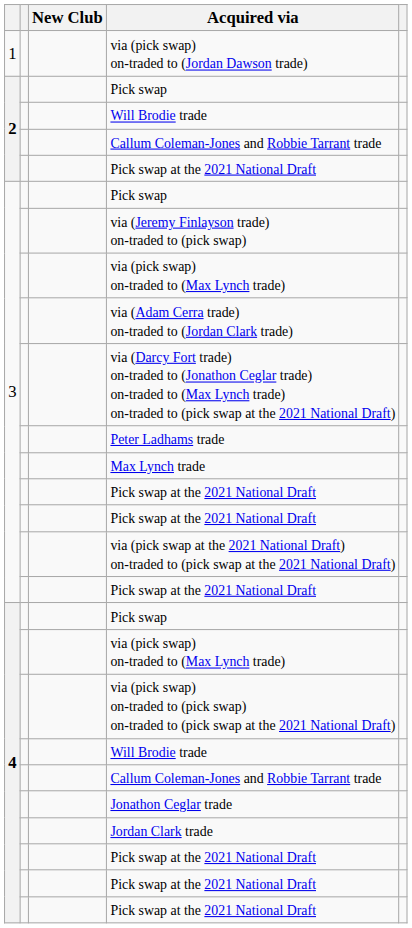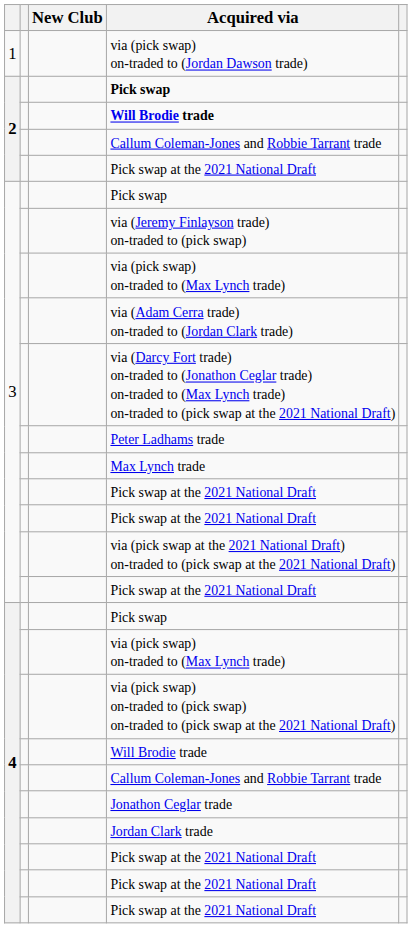(139, 90) normal -> (140, 89) bold
(159, 116) normal -> (162, 115) bold
